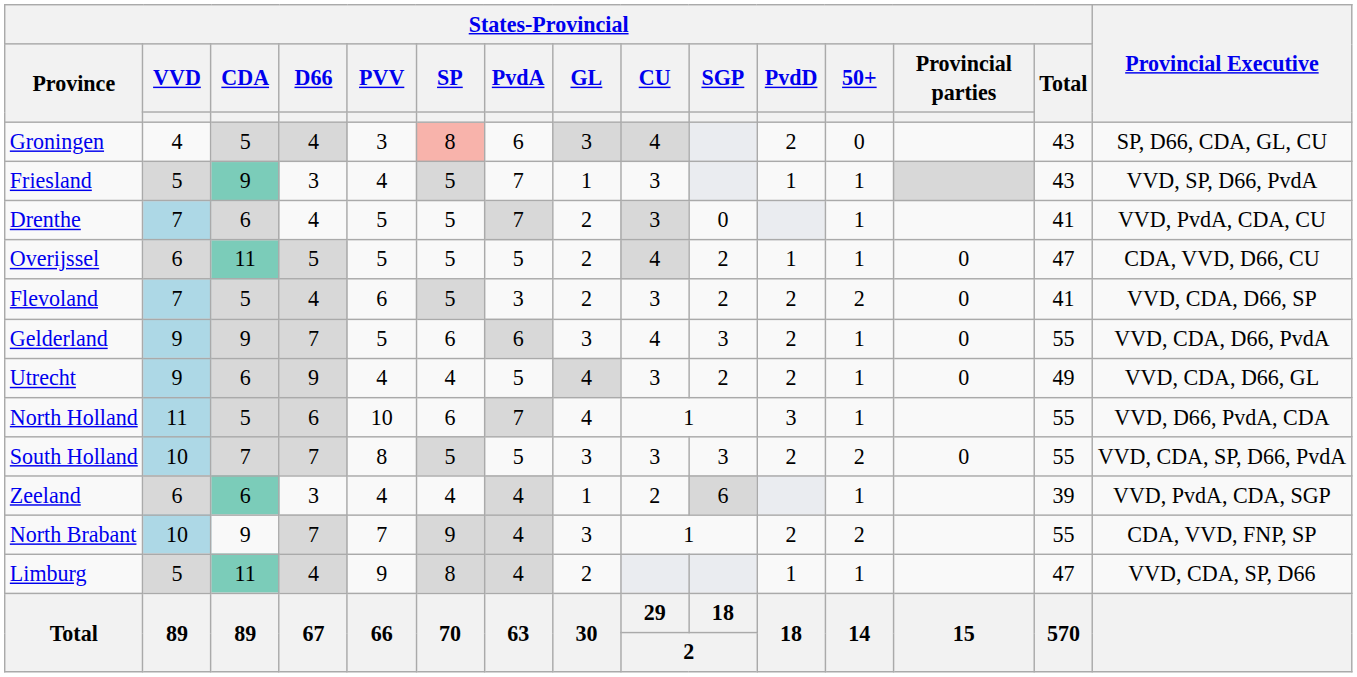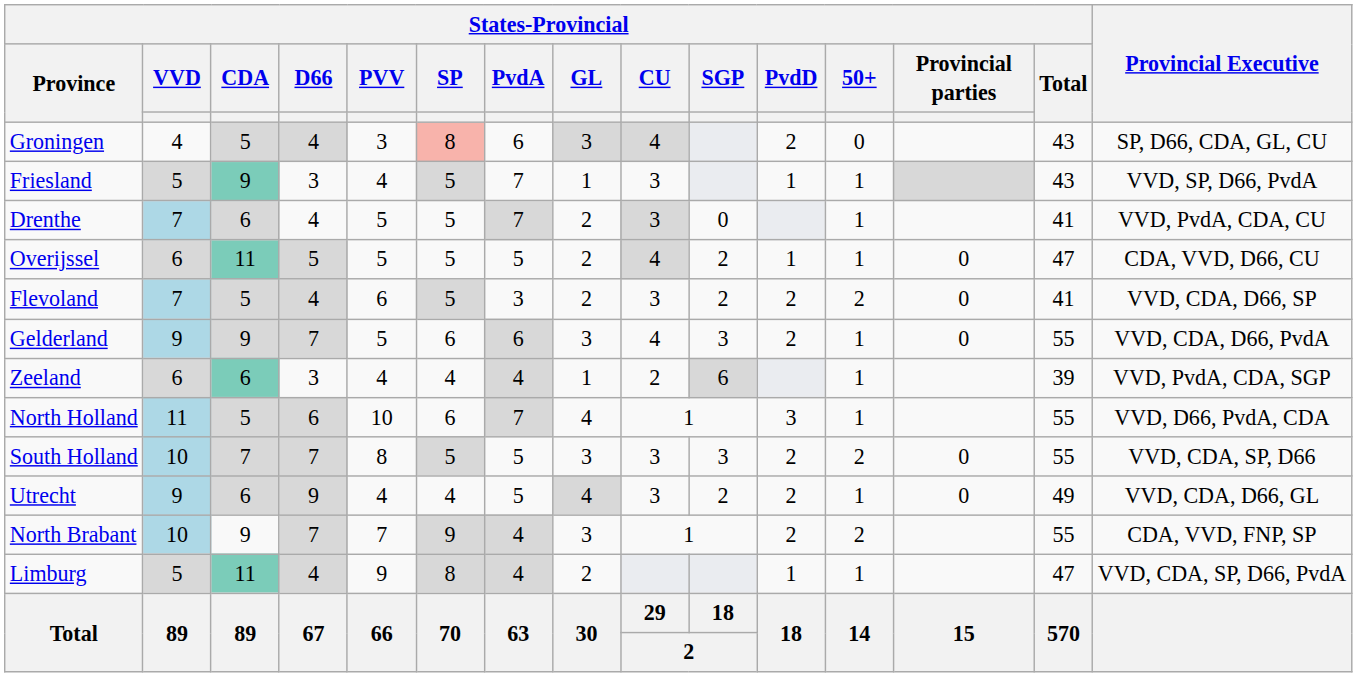rows swapped: (43, 377) <-> (45, 495)
(1222, 455) VVD, CDA, SP, D66, PvdA -> (1222, 455) VVD, CDA, SP, D66
(1222, 573) VVD, CDA, SP, D66 -> (1222, 573) VVD, CDA, SP, D66, PvdA
